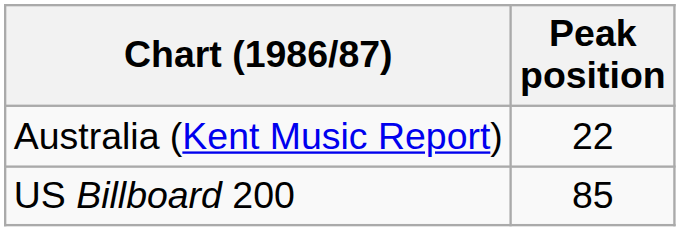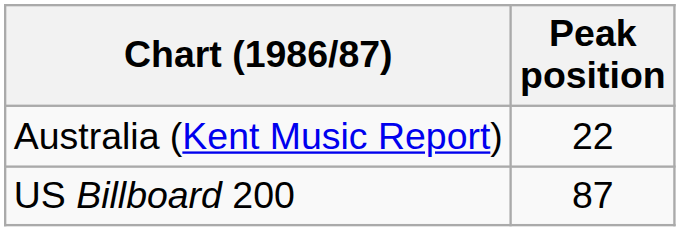(593, 195) 85 -> (593, 195) 87
